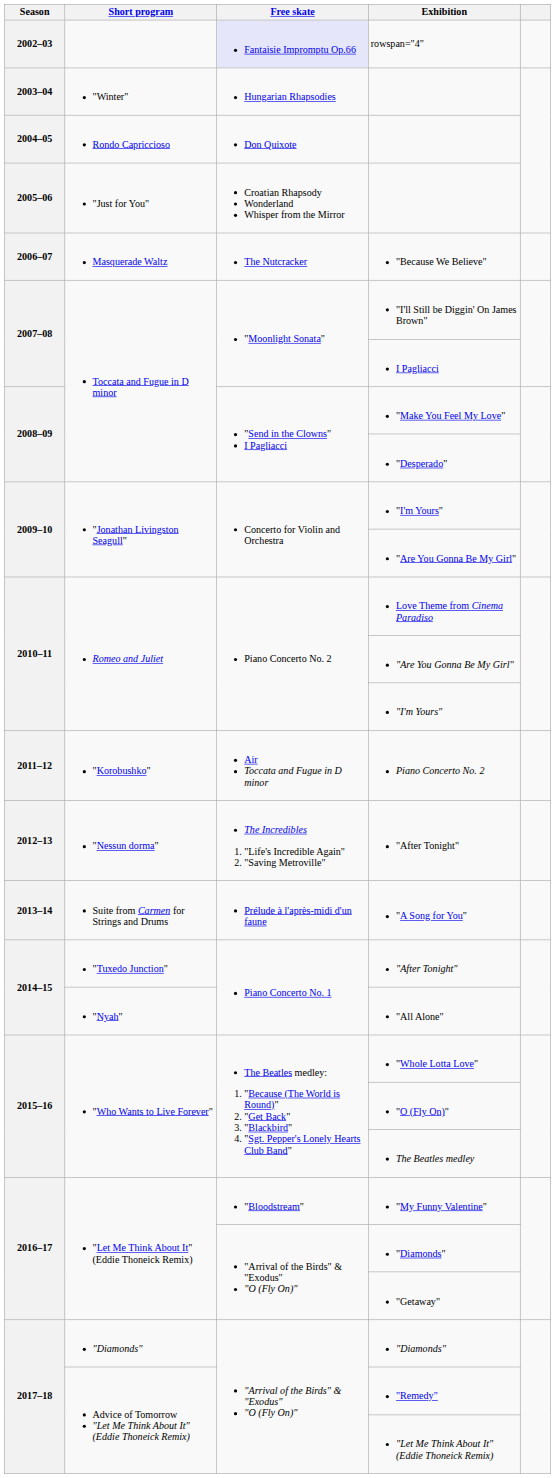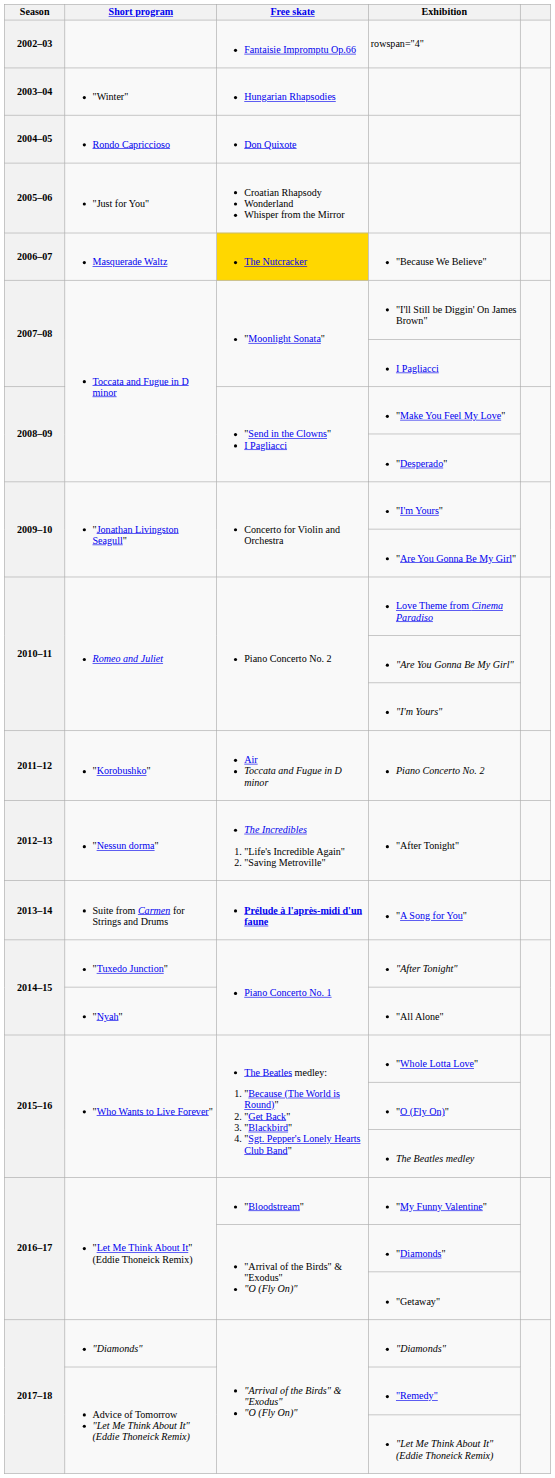(293, 50) lavender background -> (293, 50) no background
(293, 262) no background -> (293, 262) gold background
(293, 916) normal -> (293, 916) bold
